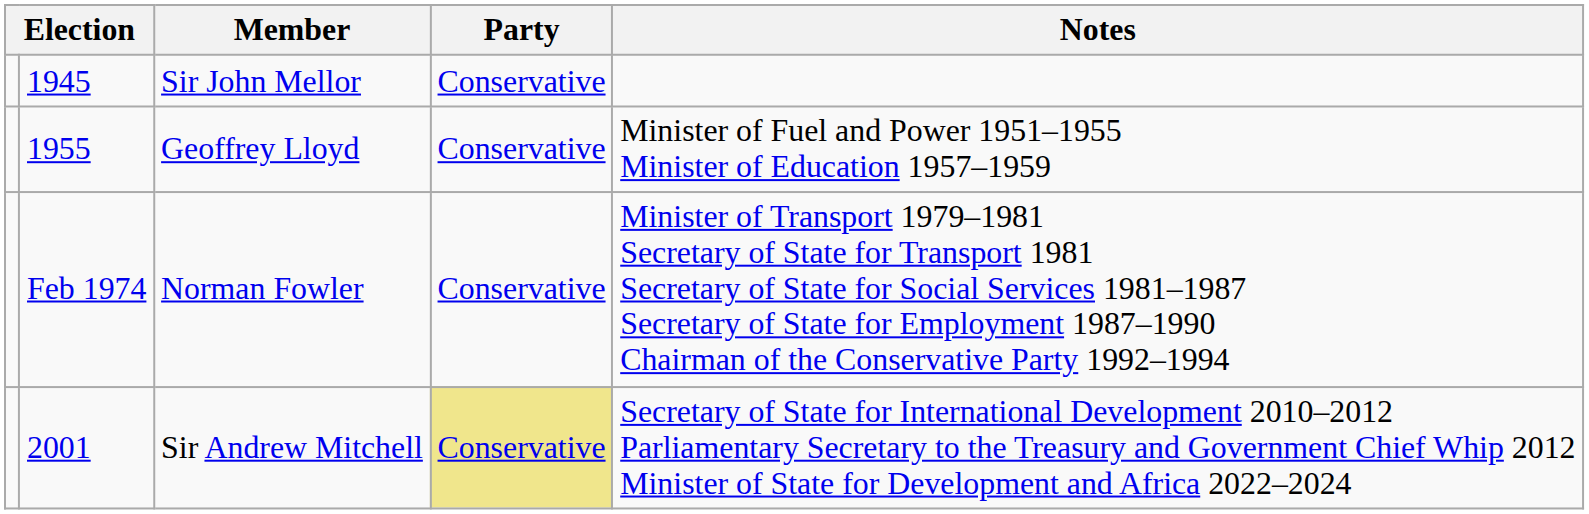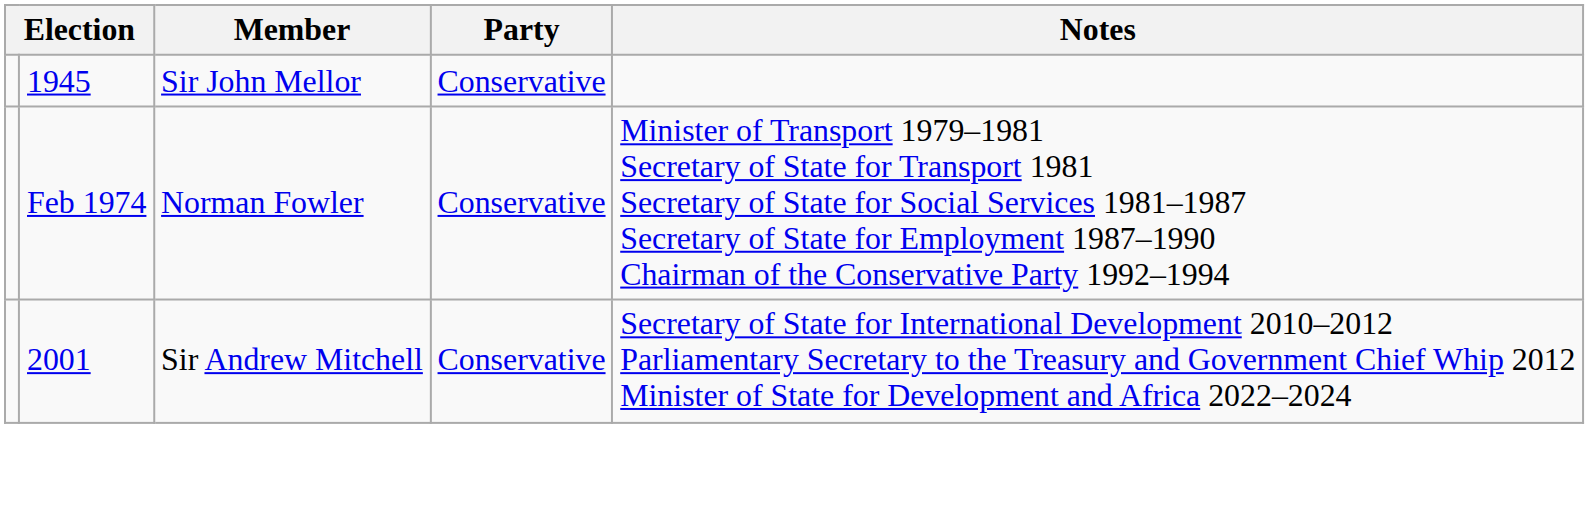- row: (260, 148)
(522, 446) khaki background -> (522, 360) no background
